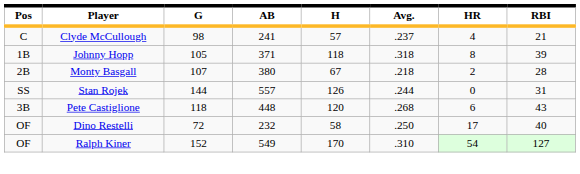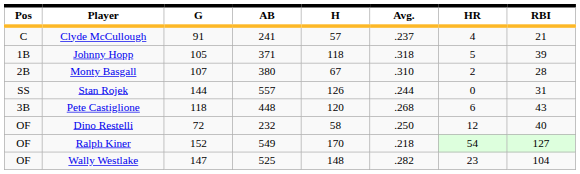(198, 36) 98 -> (198, 36) 91
(472, 54) 8 -> (472, 54) 5
(404, 72) .218 -> (404, 72) .310
(472, 125) 17 -> (472, 125) 12
(404, 143) .310 -> (404, 143) .218
+ row: (103, 161)
